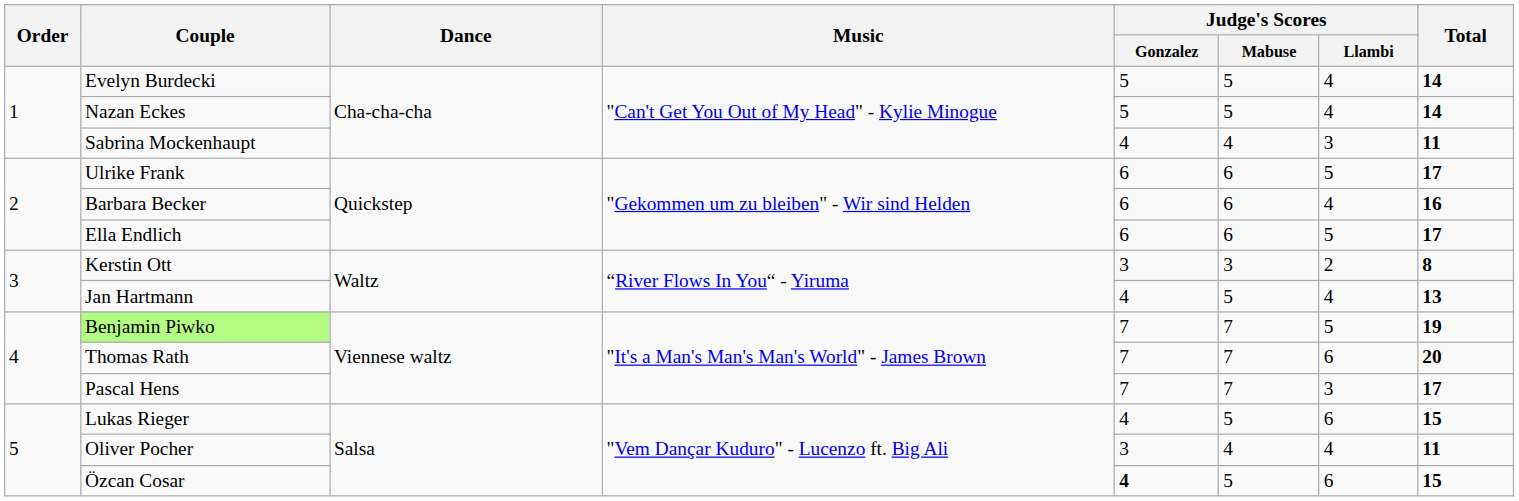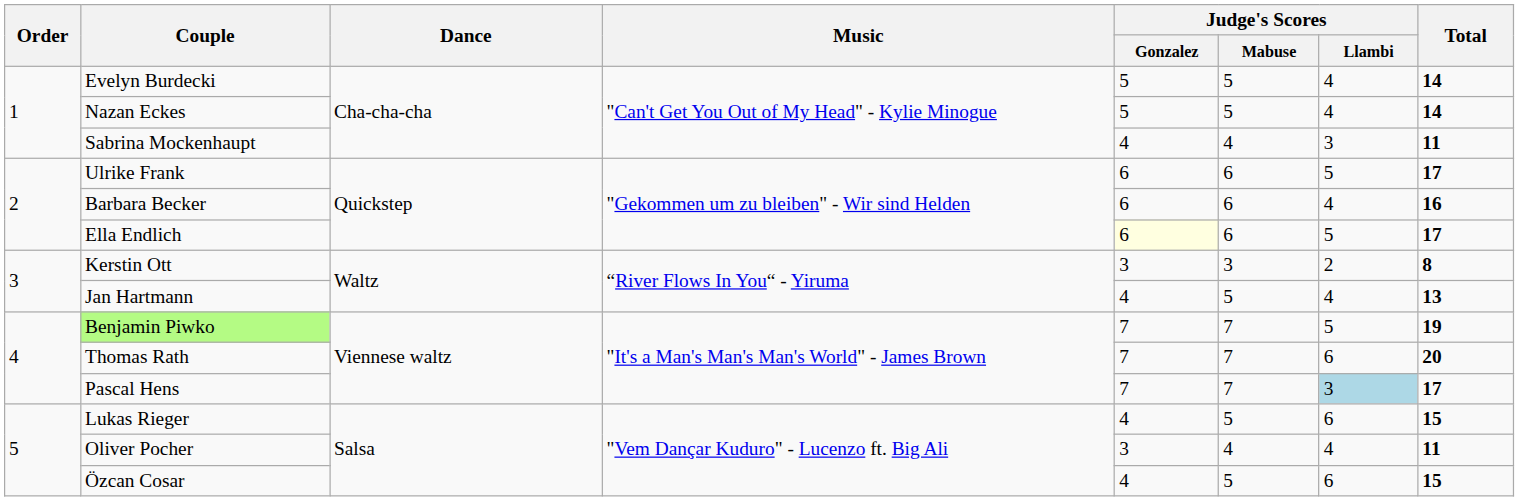(1124, 234) no background -> (1124, 234) lightyellow background
(1328, 388) no background -> (1328, 388) lightblue background
(1124, 480) bold -> (1124, 480) normal
